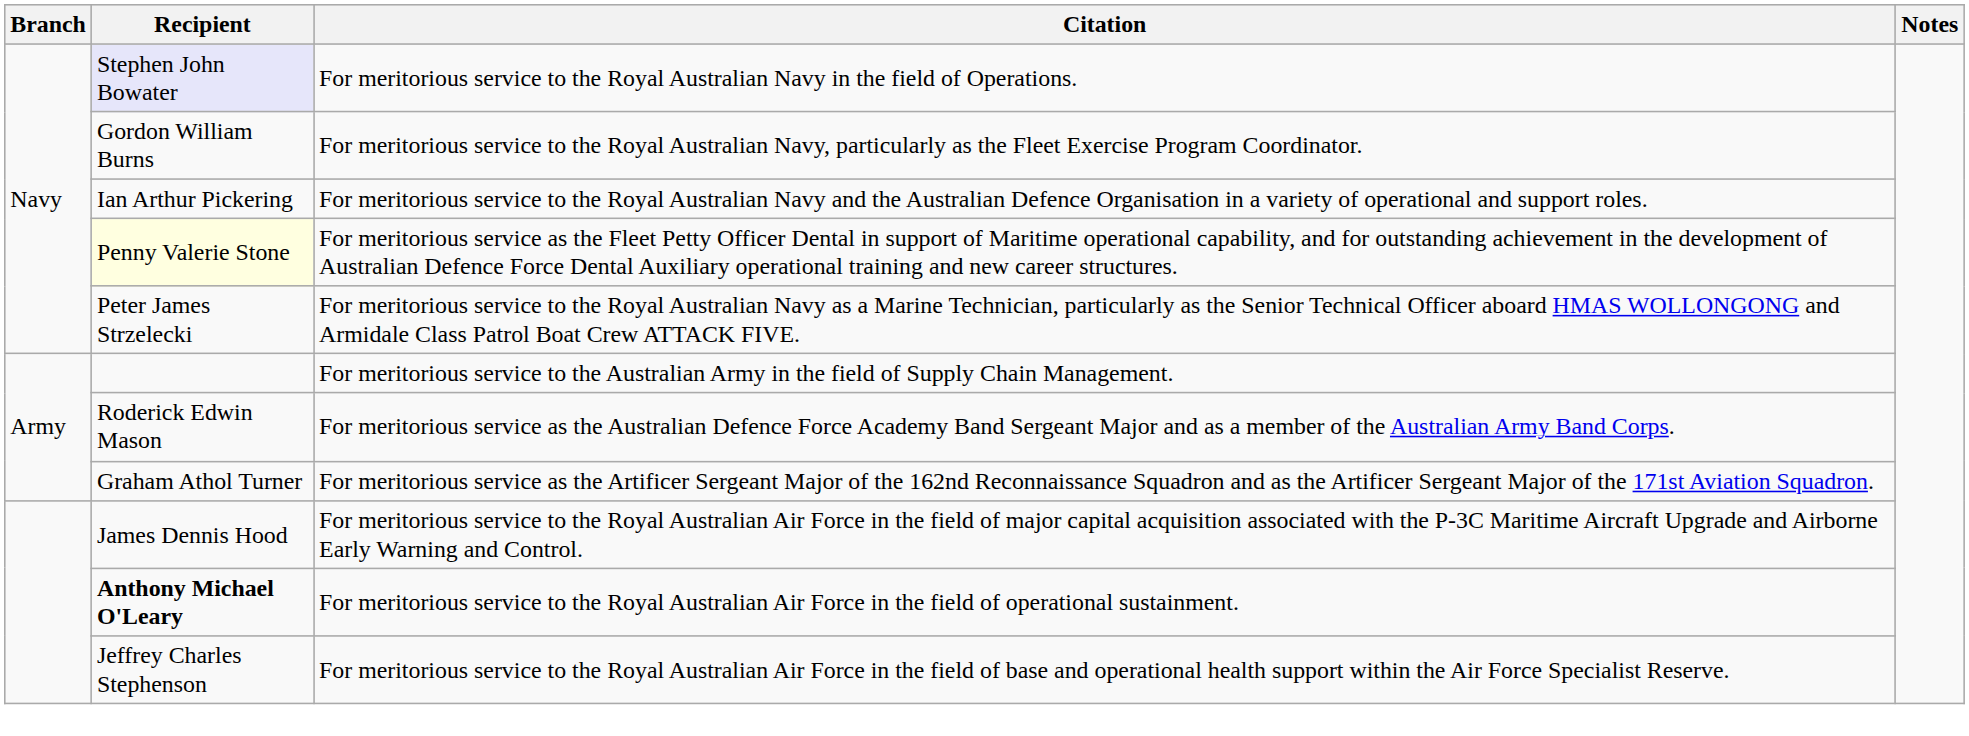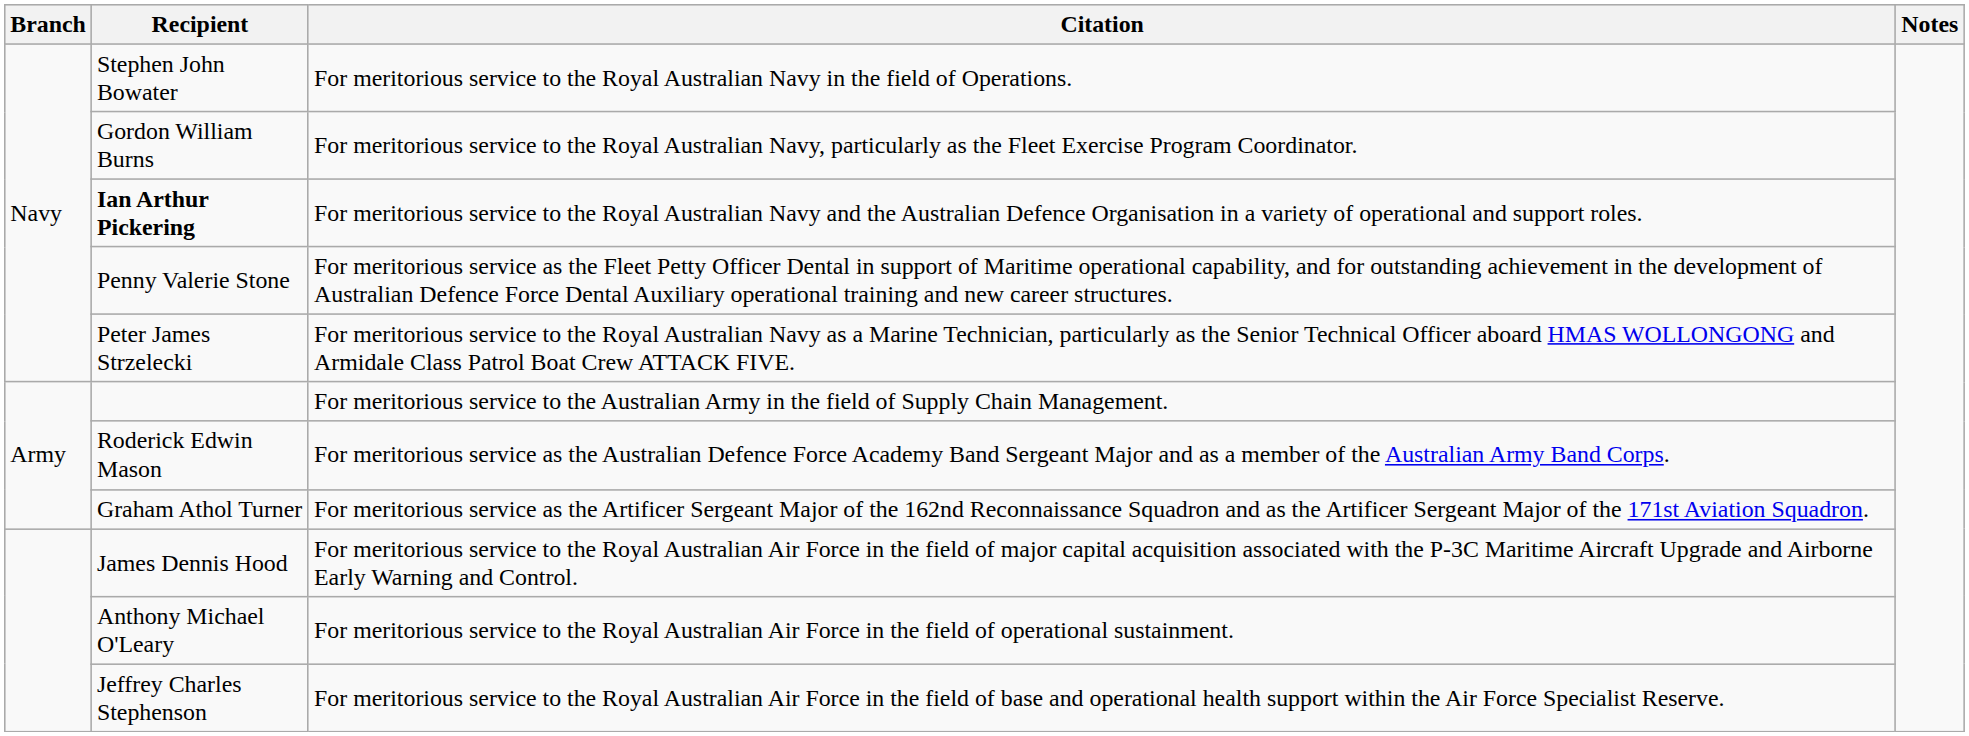(161, 77) lavender background -> (161, 77) no background
(195, 198) normal -> (153, 213) bold
(193, 252) lightyellow background -> (193, 280) no background
(185, 601) bold -> (181, 629) normal
